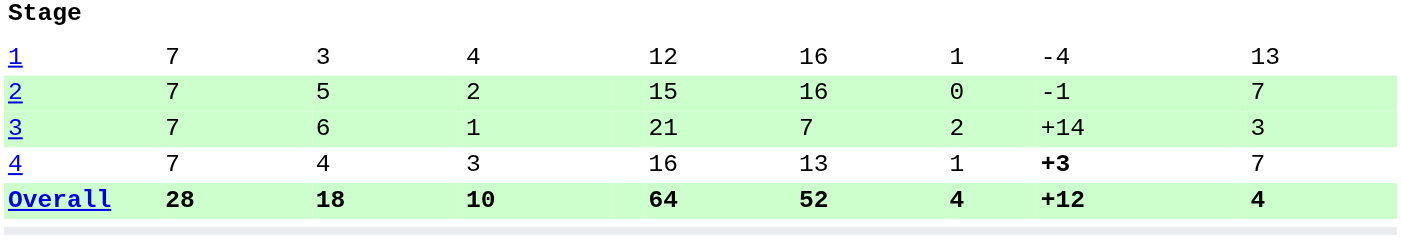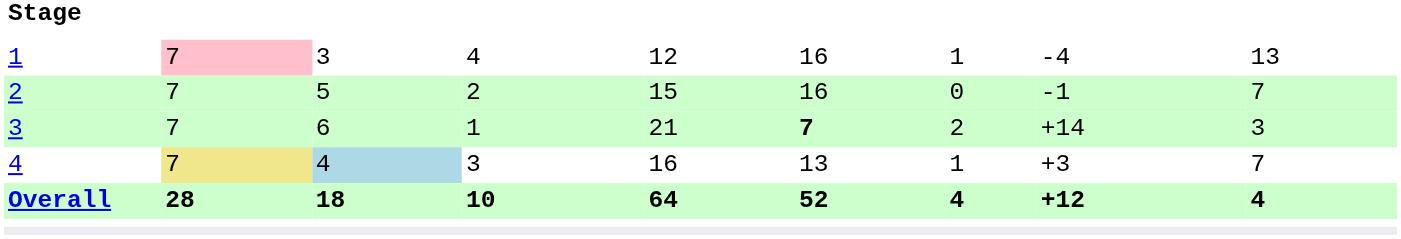(173, 58) no background -> (173, 58) pink background
(806, 129) normal -> (806, 129) bold
(173, 165) no background -> (173, 165) khaki background
(323, 165) no background -> (323, 165) lightblue background
(1055, 165) bold -> (1055, 165) normal
